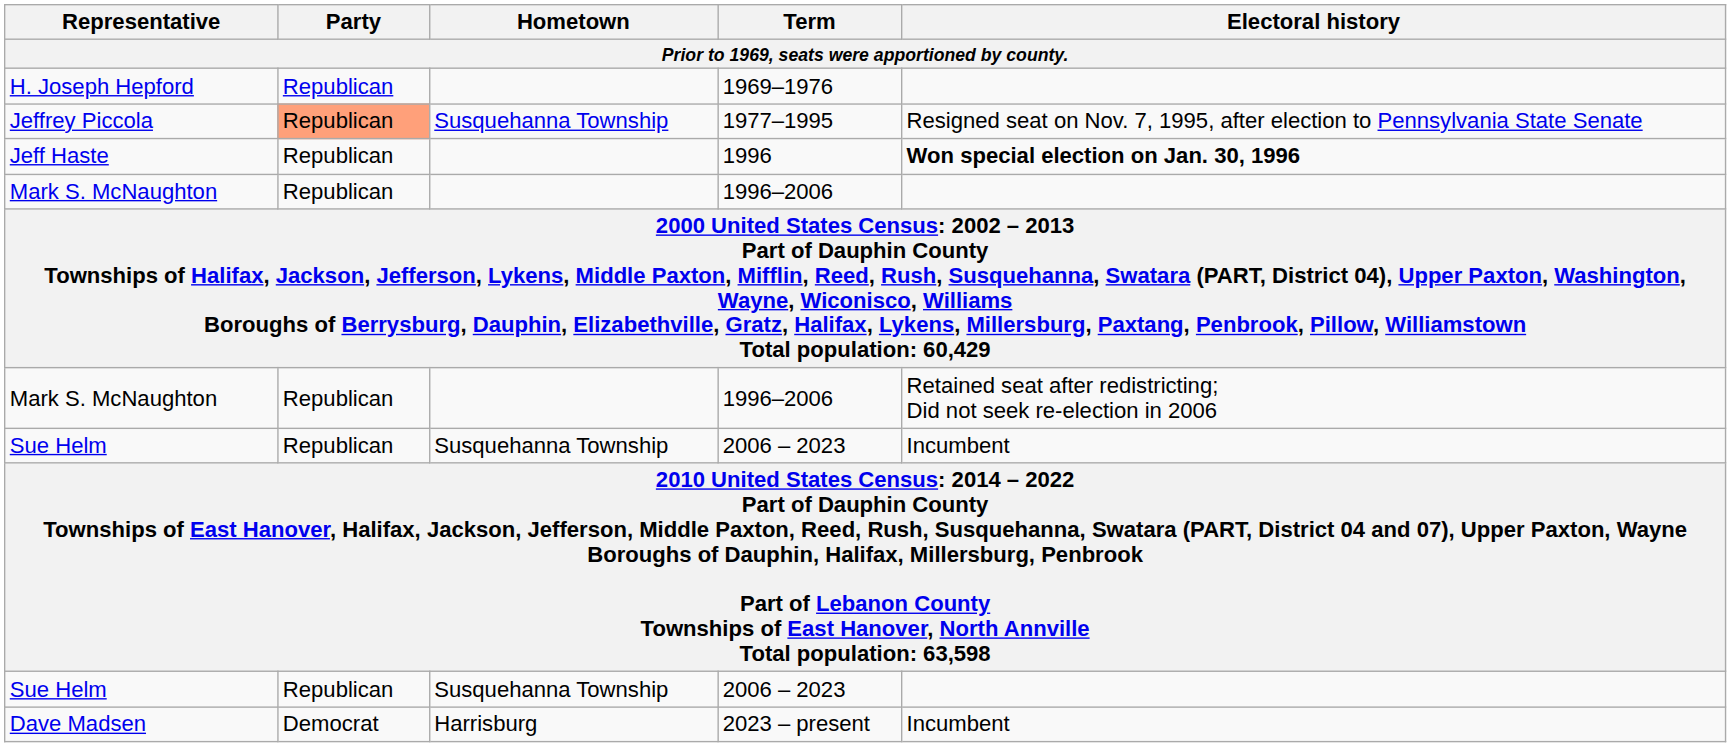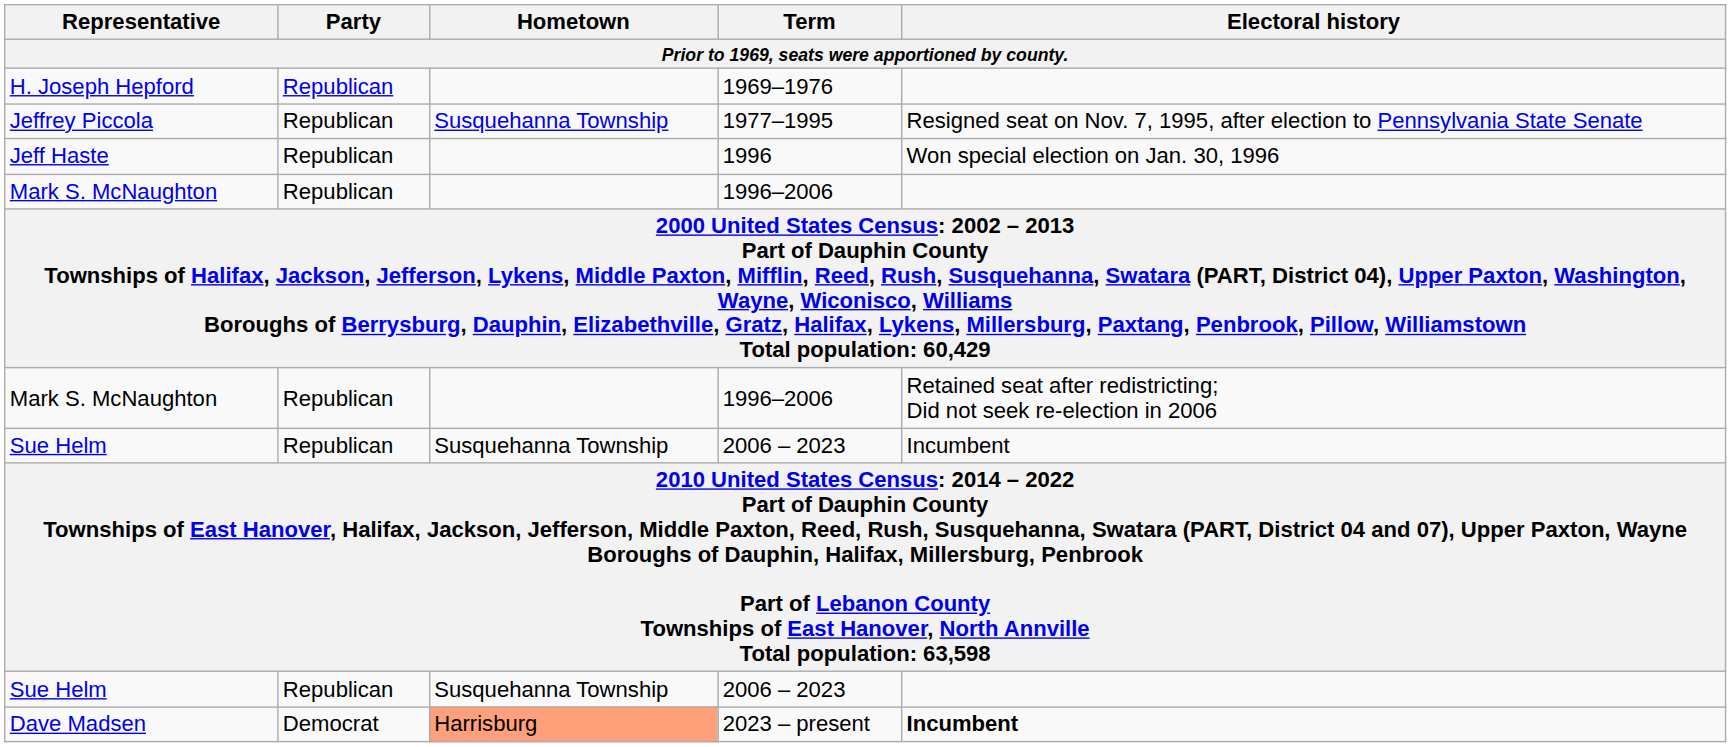(338, 121) lightsalmon background -> (338, 121) no background
(1103, 156) bold -> (1093, 156) normal
(486, 724) no background -> (486, 724) lightsalmon background
(958, 724) normal -> (962, 724) bold
